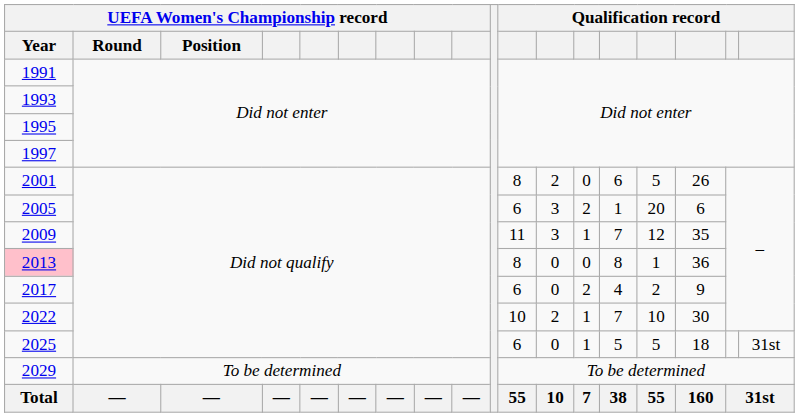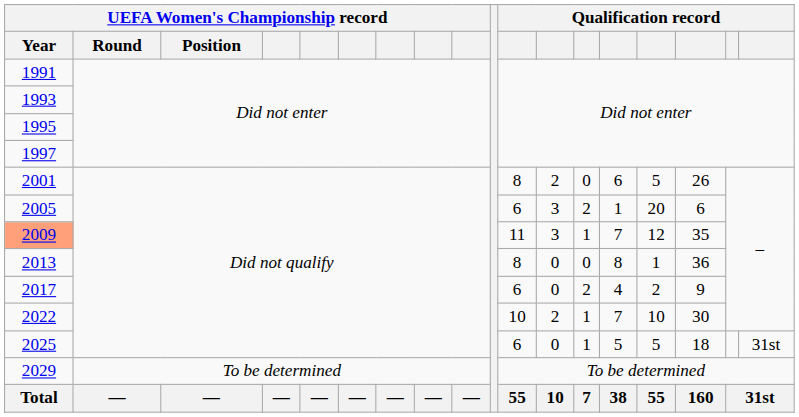(39, 235) no background -> (39, 235) lightsalmon background
(39, 262) pink background -> (39, 262) no background
